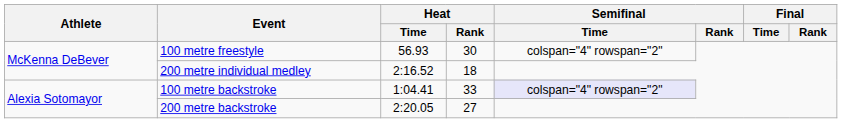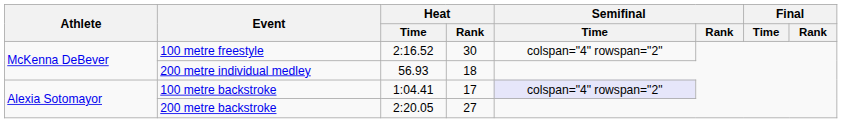(413, 52) 56.93 -> (413, 52) 2:16.52
(413, 71) 2:16.52 -> (413, 71) 56.93
(470, 90) 33 -> (470, 90) 17
